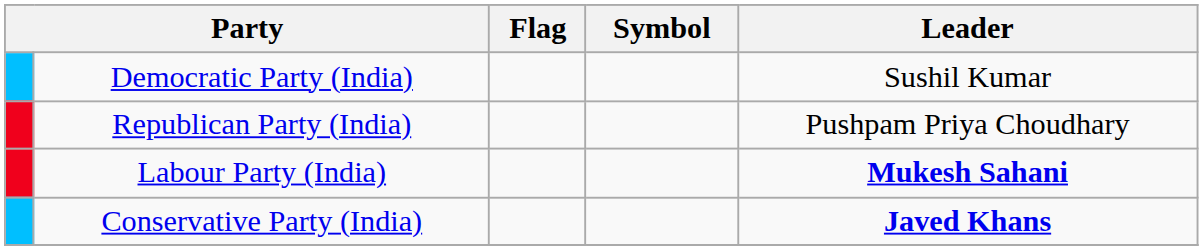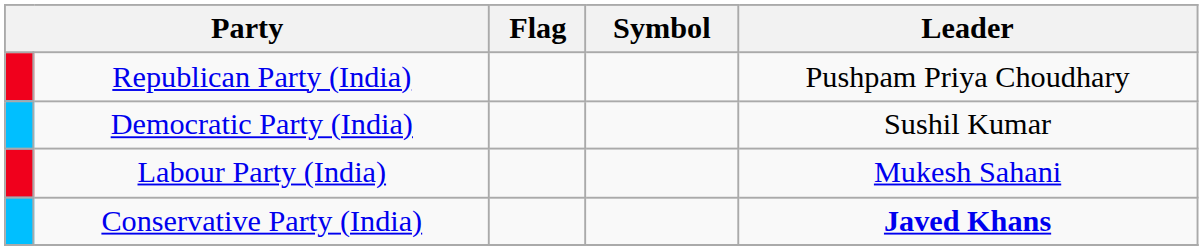rows swapped: (262, 124) <-> (262, 76)
(968, 172) bold -> (968, 172) normal
